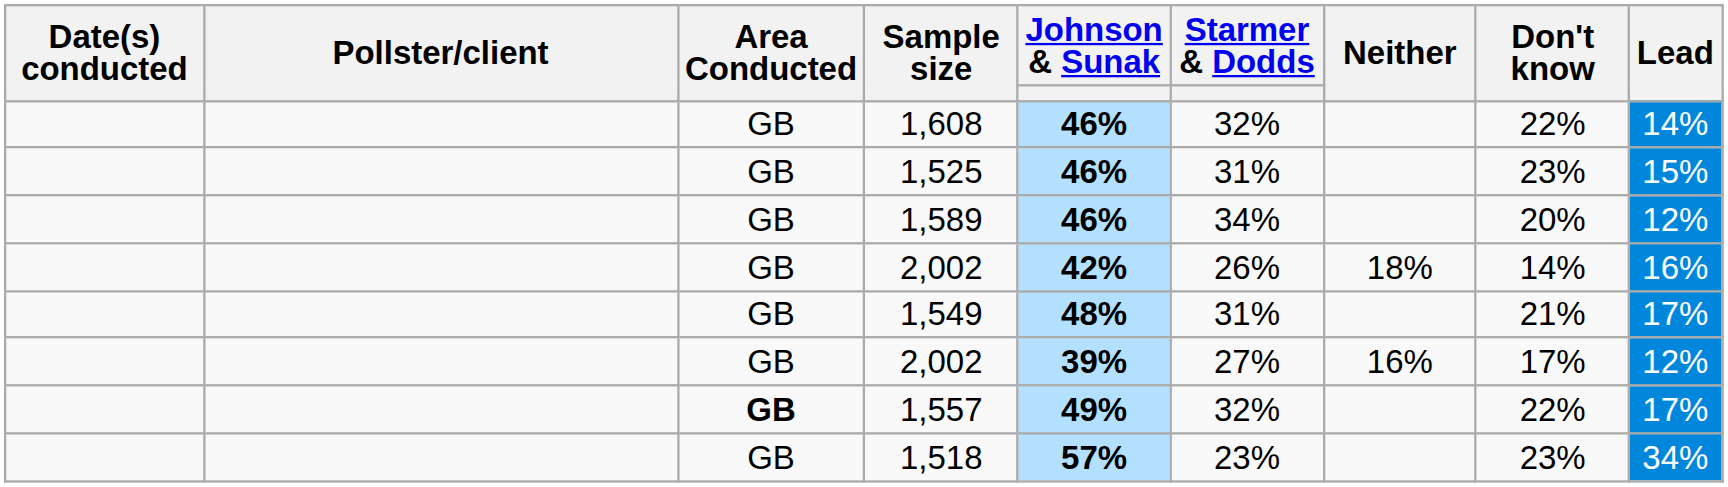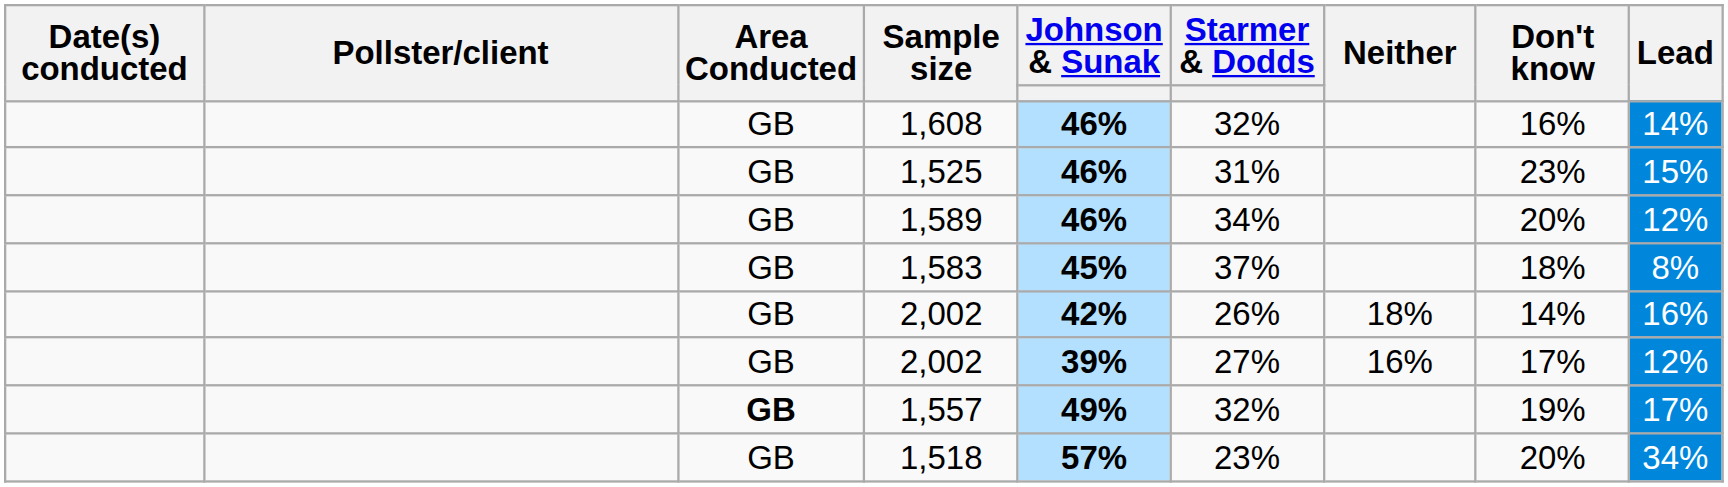(1553, 124) 22% -> (1553, 124) 16%
+ row: (104, 267)
- row: (104, 314)
(1553, 409) 22% -> (1553, 409) 19%
(1553, 457) 23% -> (1553, 457) 20%
